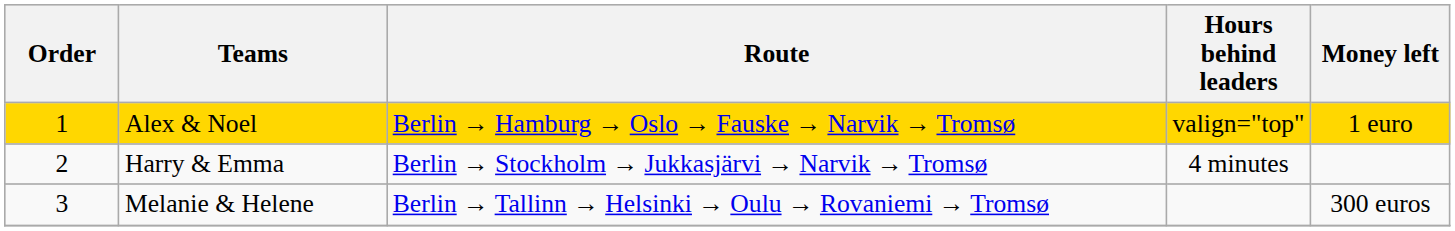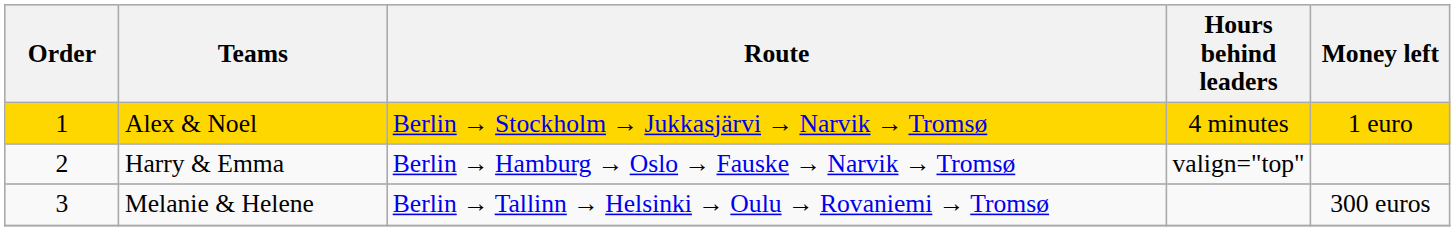(704, 123) Berlin → Hamburg → Oslo → Fauske → Narvik → Tromsø -> (690, 123) Berlin → Stockholm → Jukkasjärvi → Narvik → Tromsø
(1239, 123) valign="top" -> (1239, 123) 4 minutes
(690, 163) Berlin → Stockholm → Jukkasjärvi → Narvik → Tromsø -> (704, 163) Berlin → Hamburg → Oslo → Fauske → Narvik → Tromsø
(1239, 163) 4 minutes -> (1239, 163) valign="top"
